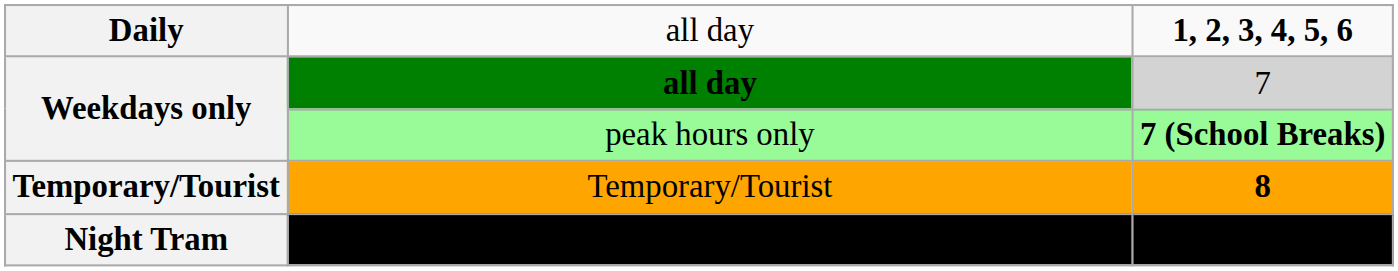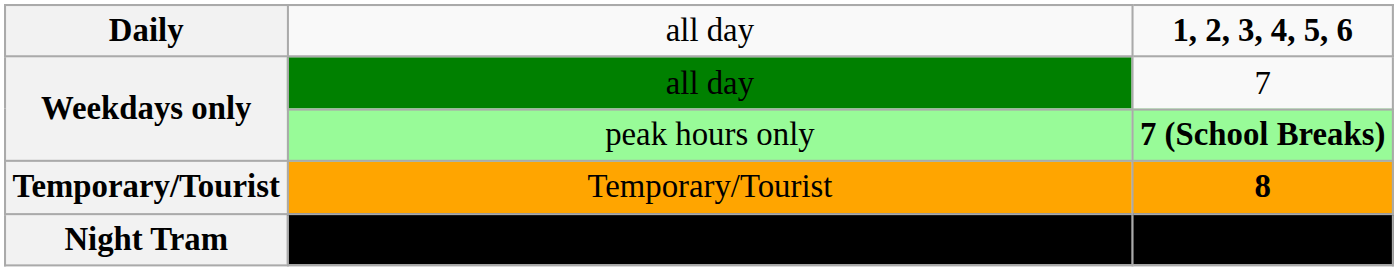(710, 82) bold -> (710, 82) normal
(1263, 82) lightgrey background -> (1263, 82) no background
